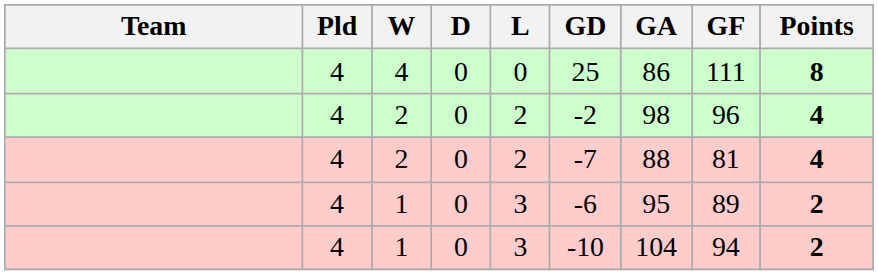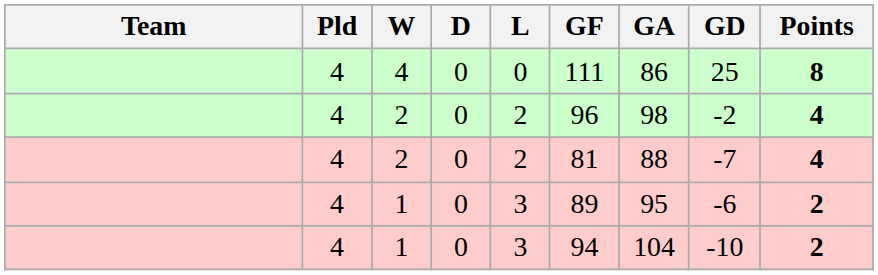columns swapped: (726, 26) <-> (585, 26)
